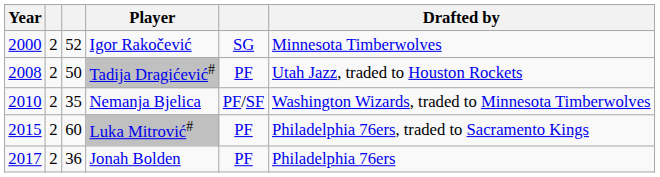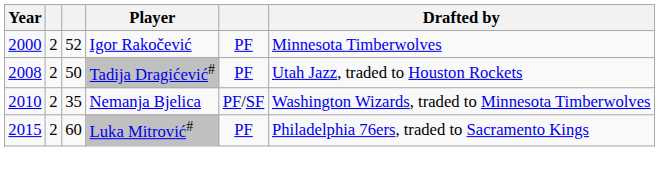(244, 44) SG -> (244, 44) PF
- row: (135, 158)
